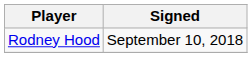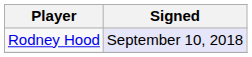(175, 40) no background -> (175, 40) lavender background
